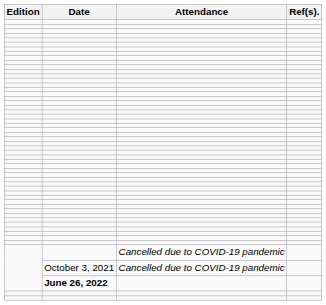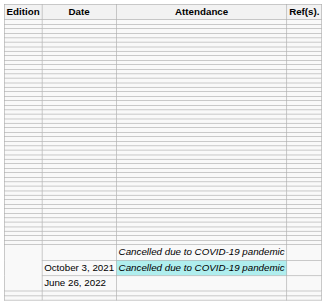(202, 268) no background -> (202, 268) paleturquoise background
(76, 283) bold -> (75, 283) normal
